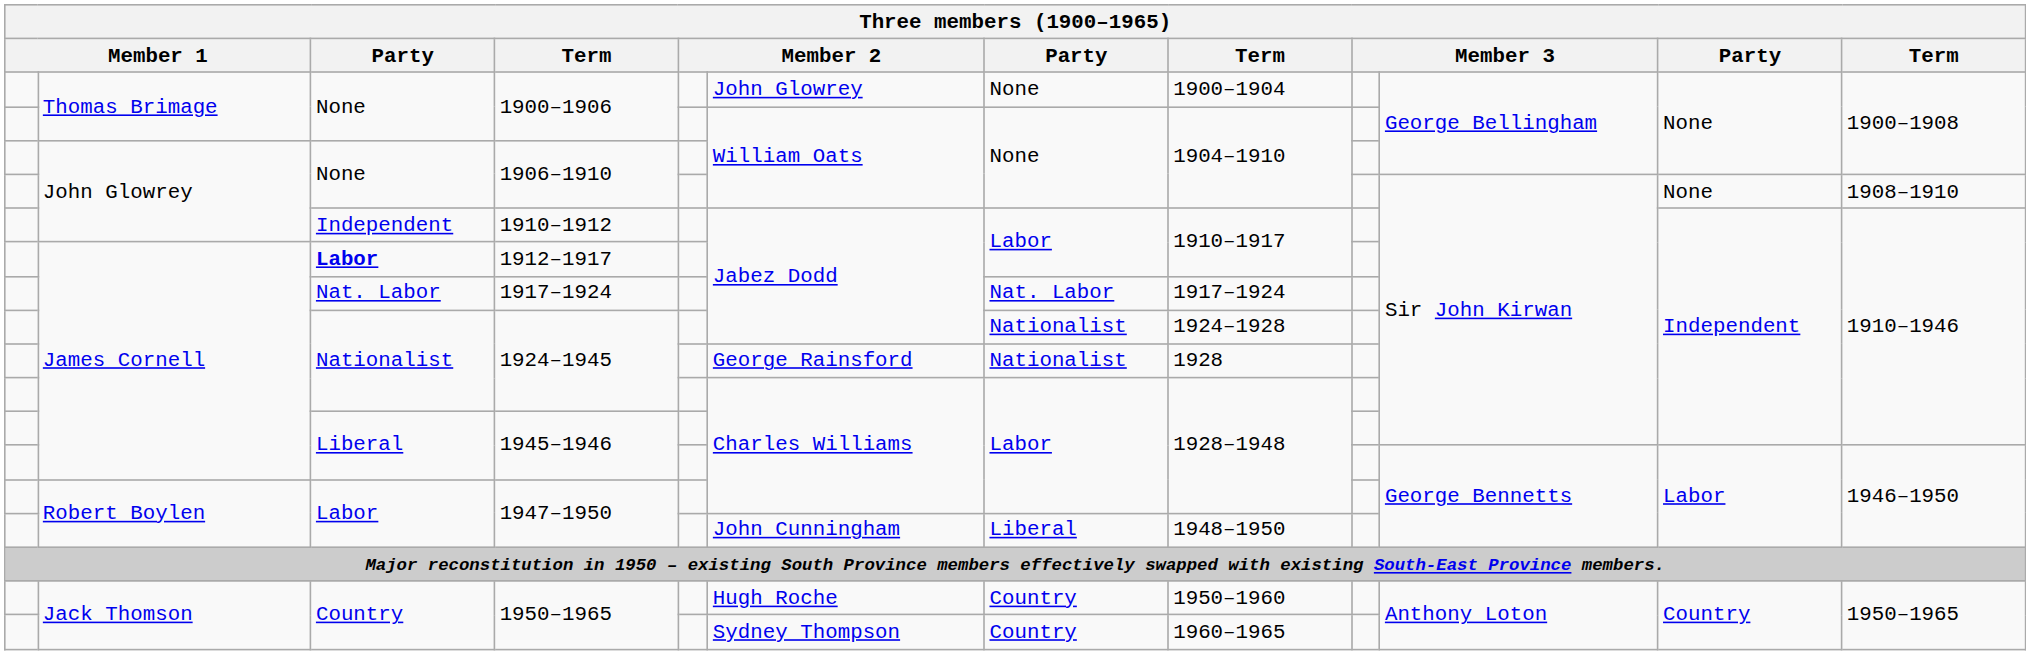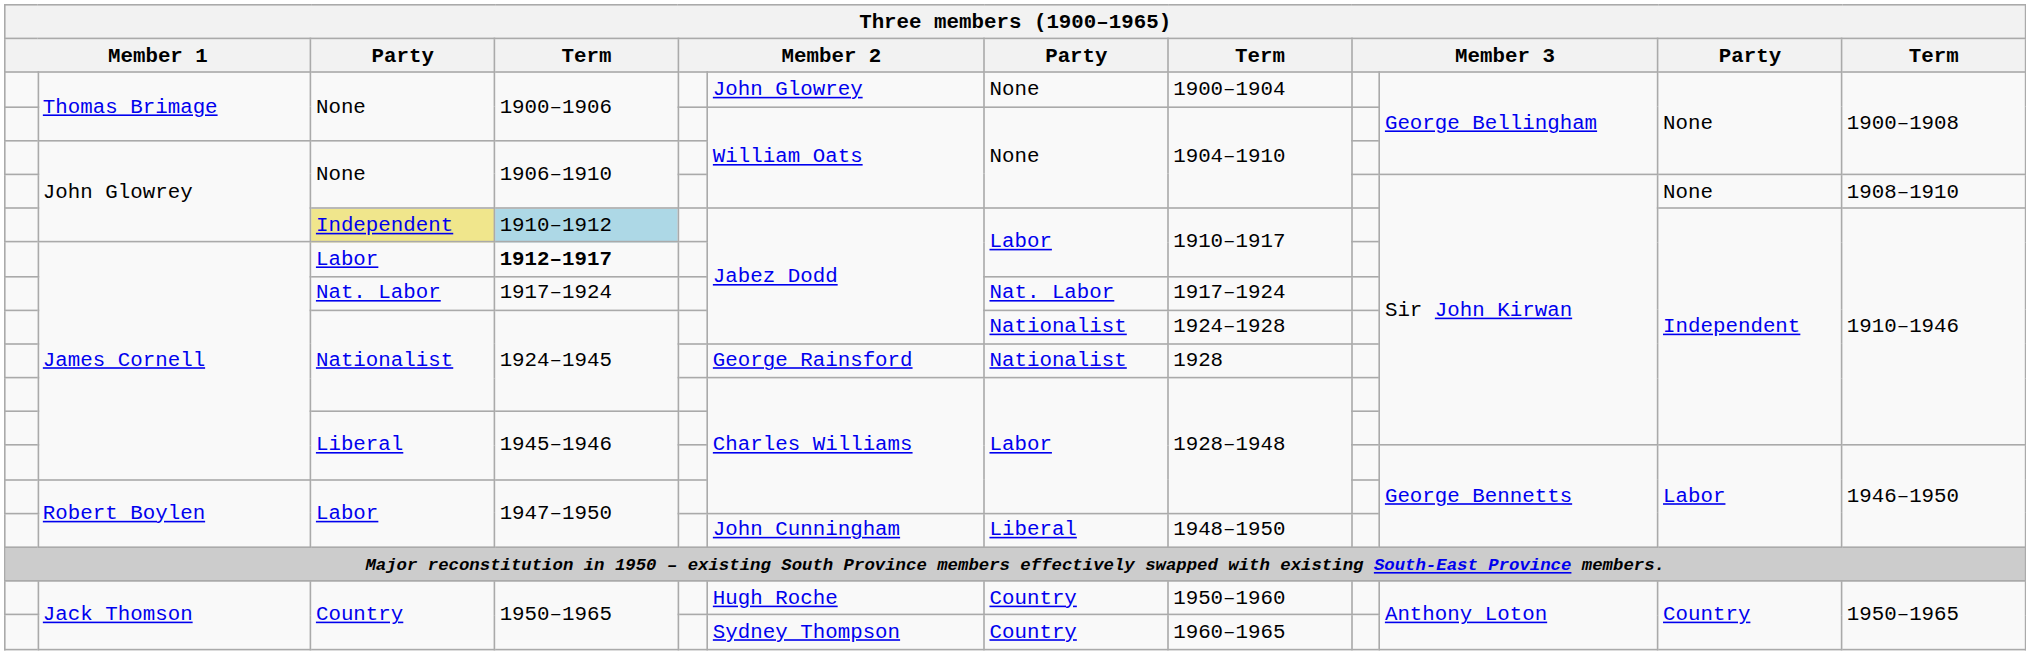(385, 225) no background -> (385, 225) khaki background
(556, 225) no background -> (556, 225) lightblue background
(347, 259) bold -> (347, 259) normal
(556, 259) normal -> (556, 259) bold
